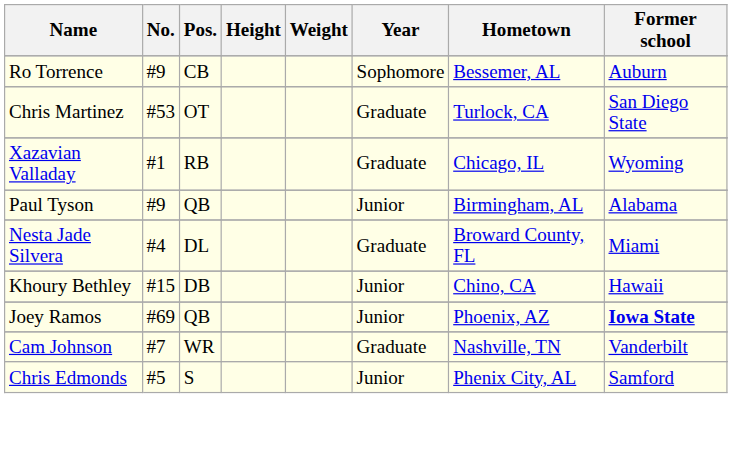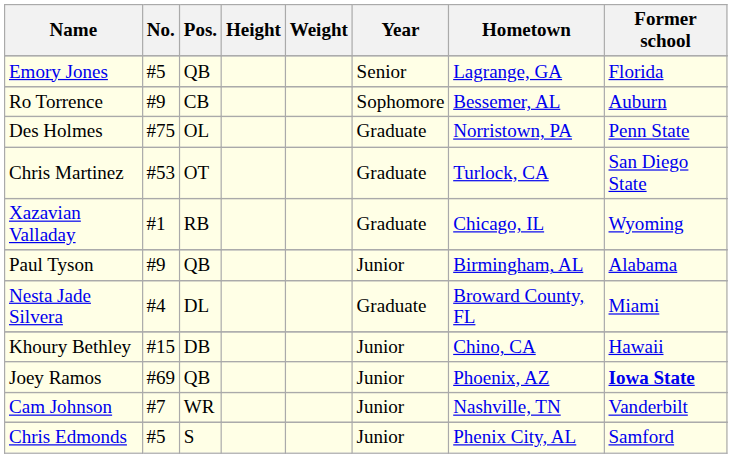+ row: (58, 71)
+ row: (56, 131)
(392, 346) Graduate -> (380, 407) Junior
